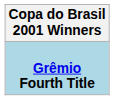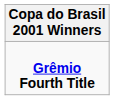(57, 75) lightblue background -> (57, 75) no background
